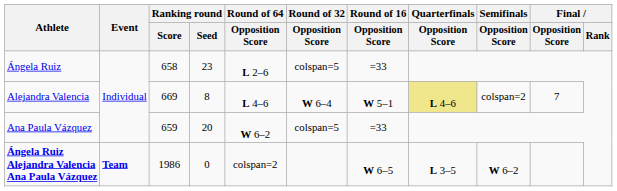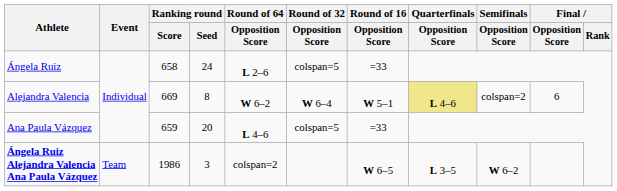(207, 66) 23 -> (207, 66) 24
(255, 103) L 4–6 -> (255, 103) W 6–2
(557, 97) 7 -> (557, 97) 6
(255, 134) W 6–2 -> (255, 134) L 4–6
(115, 164) bold -> (114, 164) normal
(207, 164) 0 -> (207, 164) 3
